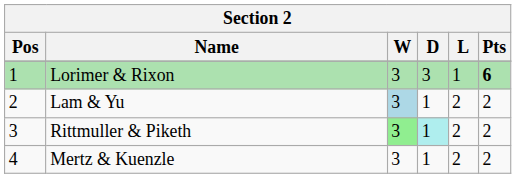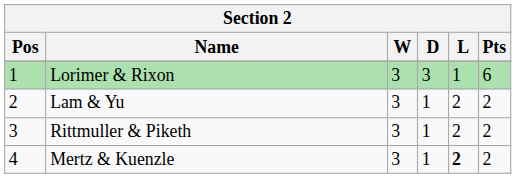(487, 74) bold -> (487, 74) normal
(396, 103) lightblue background -> (396, 103) no background
(396, 131) lightgreen background -> (396, 131) no background
(426, 131) paleturquoise background -> (426, 131) no background
(457, 159) normal -> (457, 159) bold
